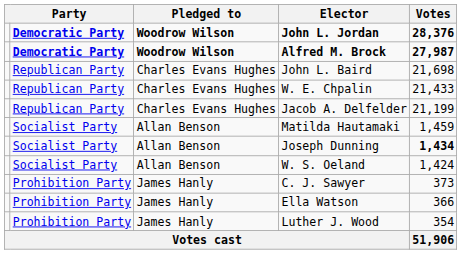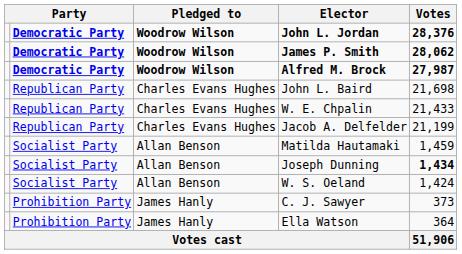+ row: (330, 52)
(444, 202) 366 -> (444, 221) 364
- row: (330, 221)
